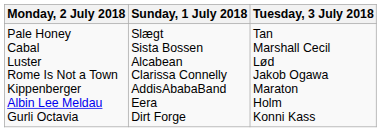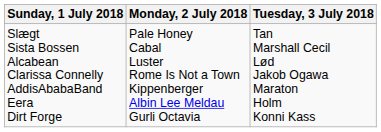columns swapped: (189, 14) <-> (66, 14)
